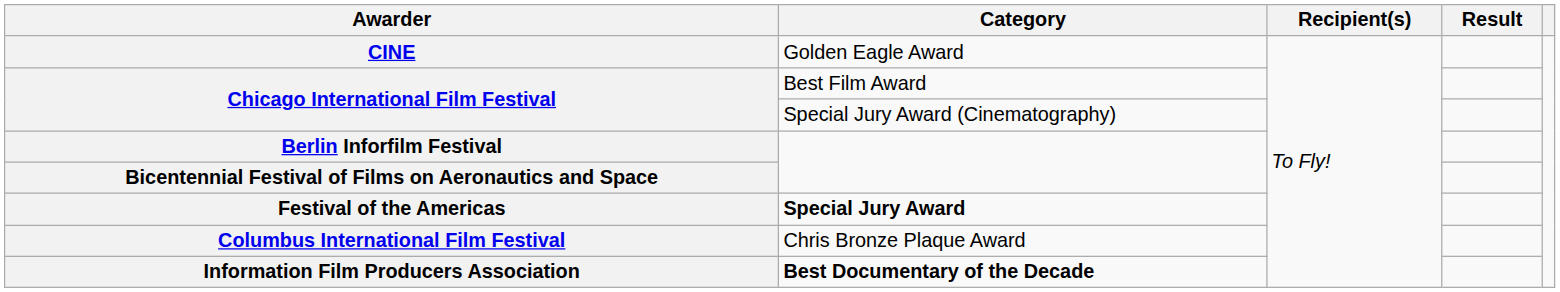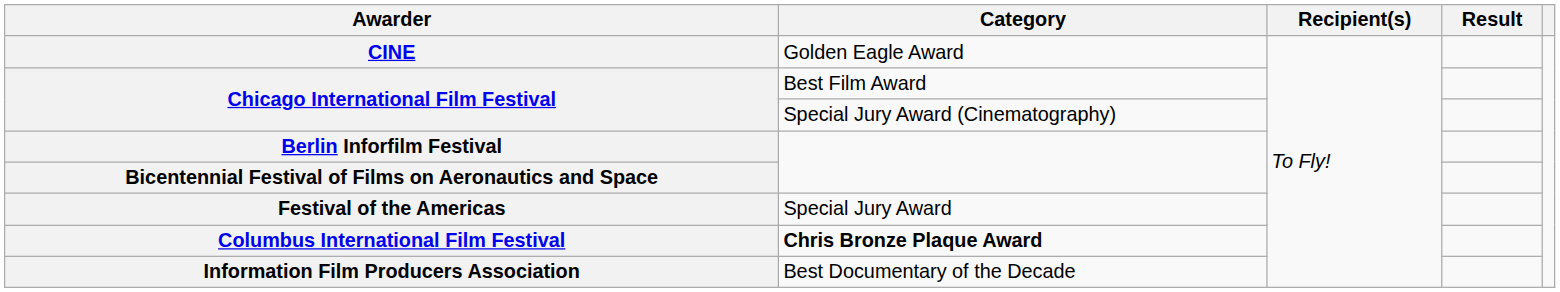(874, 209) bold -> (868, 209) normal
(905, 240) normal -> (913, 240) bold
(939, 271) bold -> (930, 271) normal
